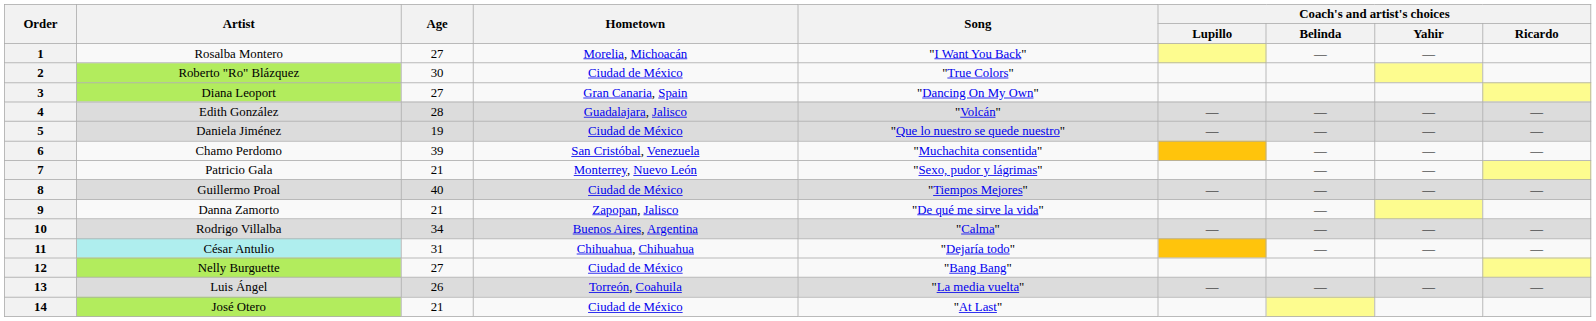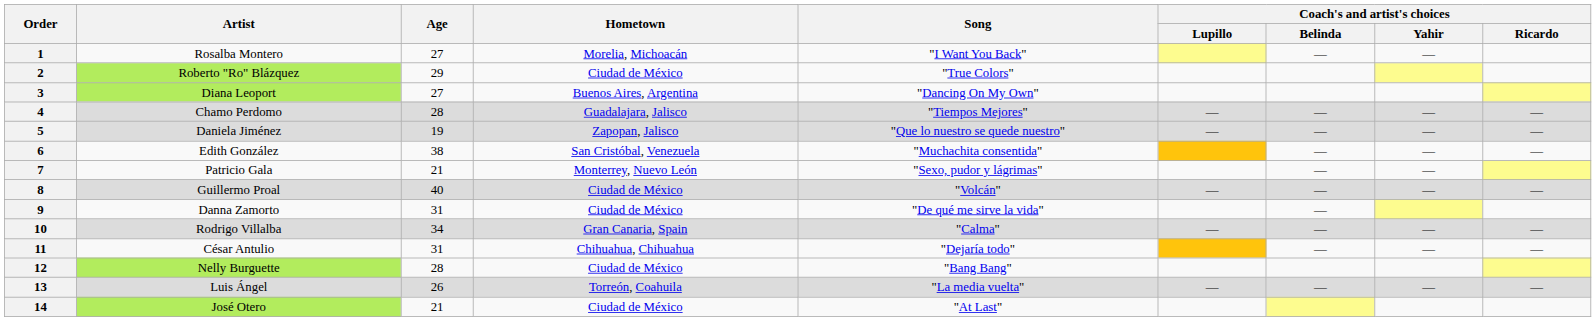(437, 73) 30 -> (437, 73) 29
(635, 92) Gran Canaria, Spain -> (635, 92) Buenos Aires, Argentina
(239, 112) Edith González -> (239, 112) Chamo Perdomo
(978, 112) "Volcán" -> (978, 112) "Tiempos Mejores"
(635, 131) Ciudad de México -> (635, 131) Zapopan, Jalisco
(239, 151) Chamo Perdomo -> (239, 151) Edith González
(437, 151) 39 -> (437, 151) 38
(978, 190) "Tiempos Mejores" -> (978, 190) "Volcán"
(437, 209) 21 -> (437, 209) 31
(635, 209) Zapopan, Jalisco -> (635, 209) Ciudad de México
(635, 229) Buenos Aires, Argentina -> (635, 229) Gran Canaria, Spain
(239, 248) paleturquoise background -> (239, 248) no background
(437, 268) 27 -> (437, 268) 28
